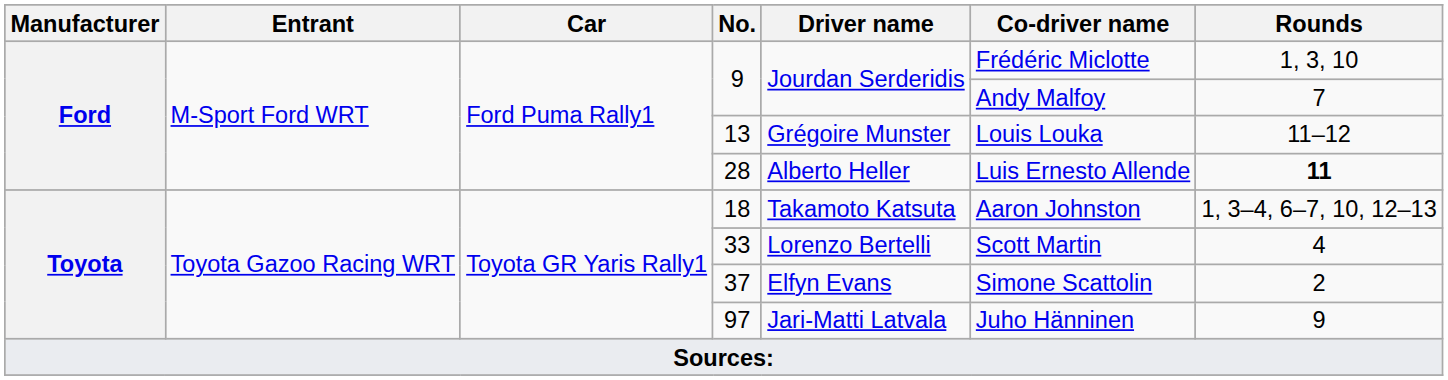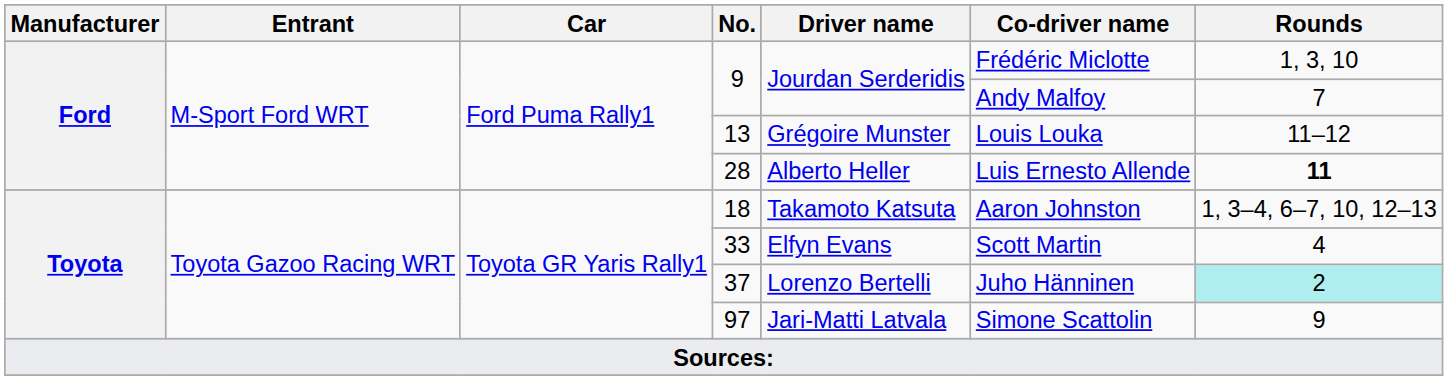(849, 246) Lorenzo Bertelli -> (829, 246) Elfyn Evans
(829, 283) Elfyn Evans -> (849, 283) Lorenzo Bertelli
(1064, 283) Simone Scattolin -> (1055, 283) Juho Hänninen
(1319, 283) no background -> (1319, 283) paleturquoise background
(1055, 320) Juho Hänninen -> (1064, 320) Simone Scattolin
